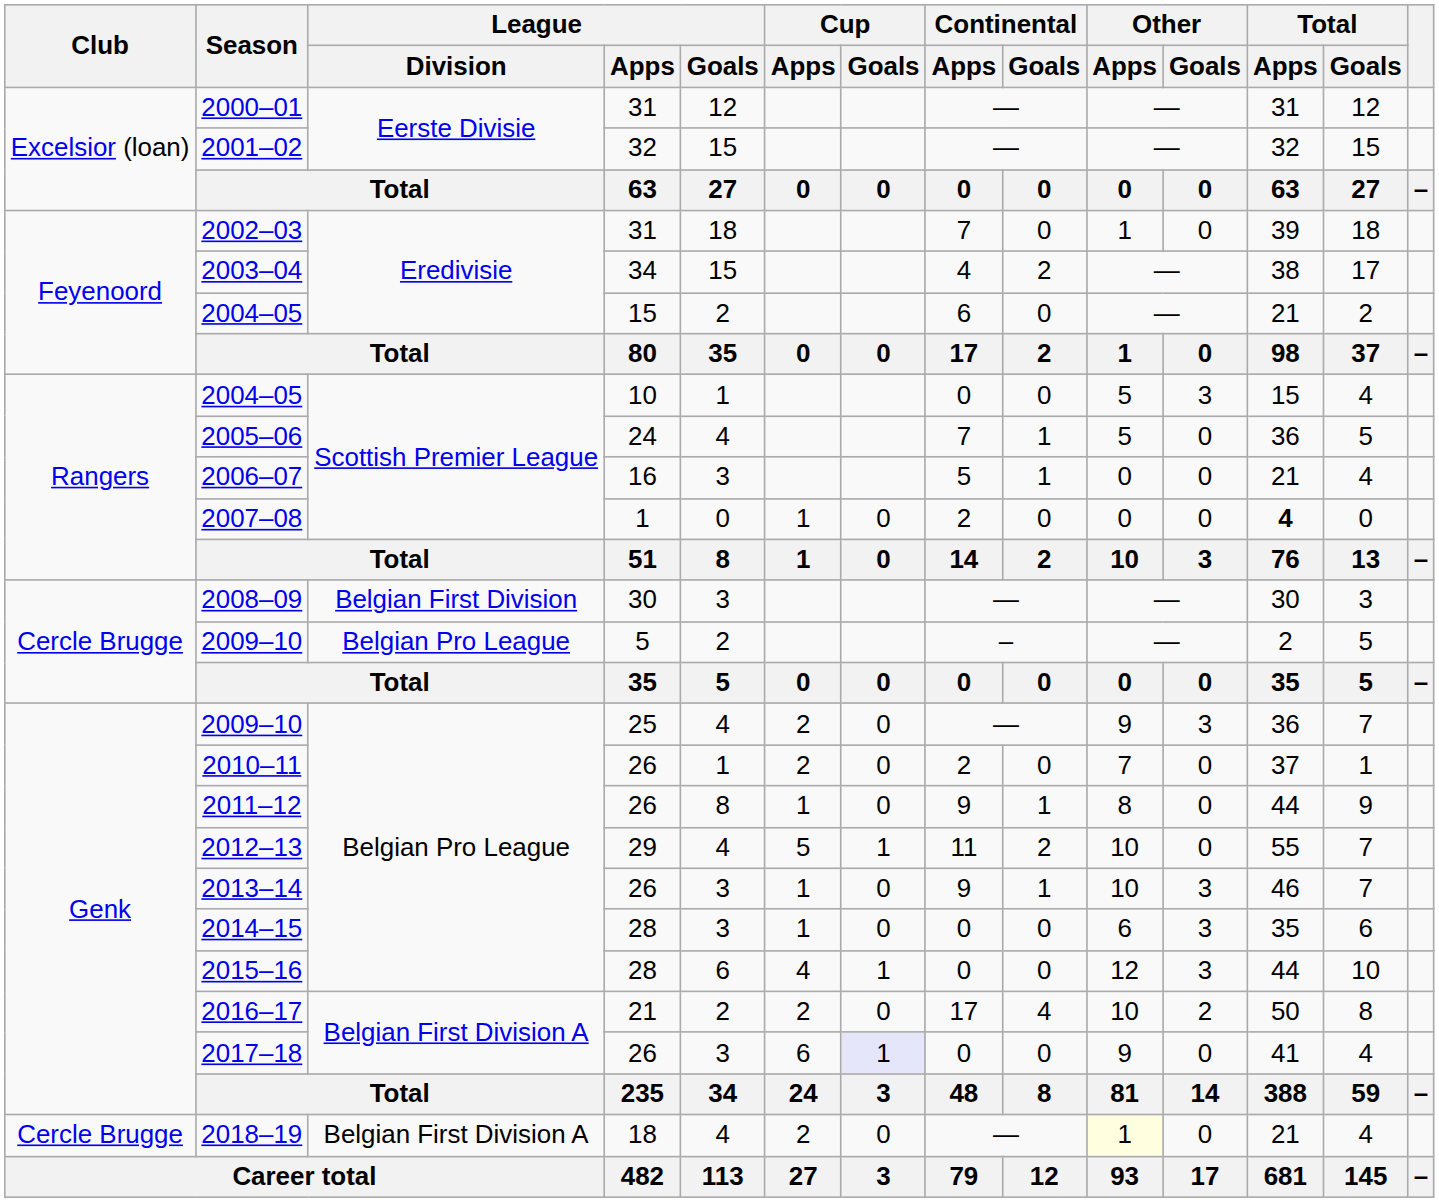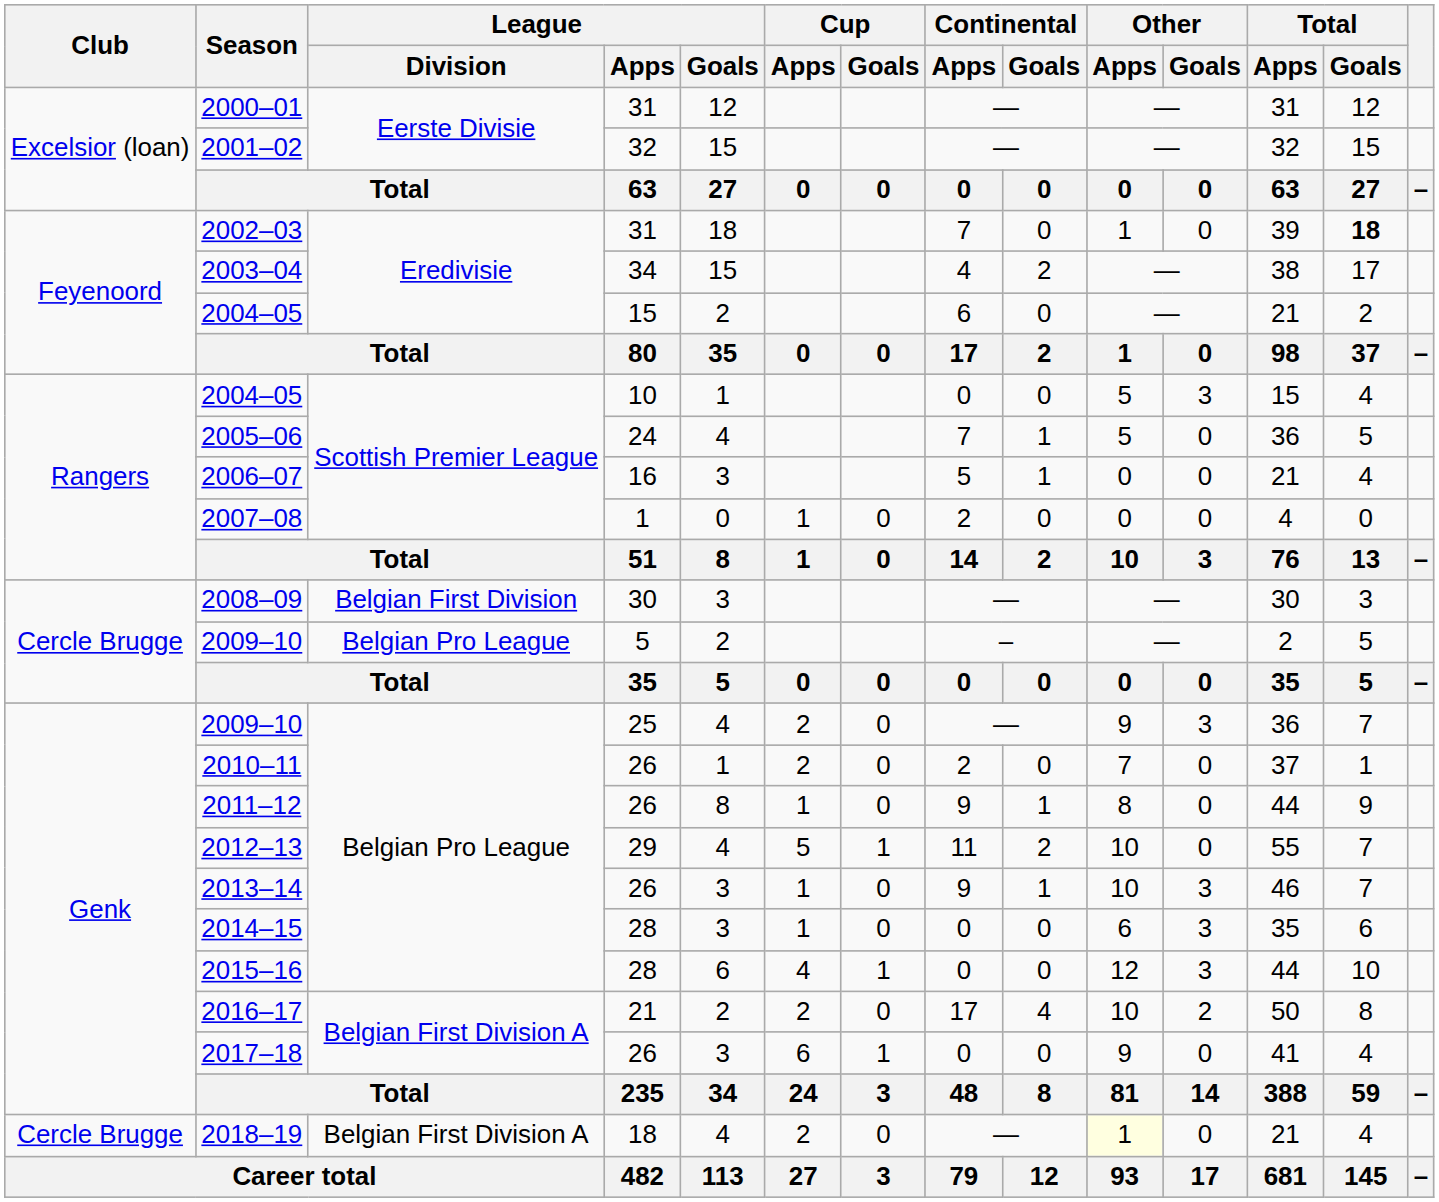(1366, 230) normal -> (1366, 230) bold
(1285, 518) bold -> (1285, 518) normal
(884, 1052) lavender background -> (884, 1052) no background
